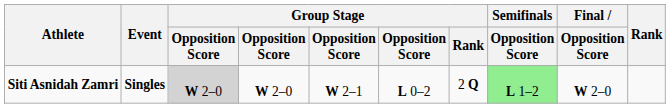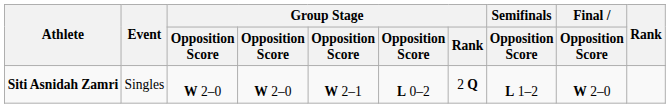(145, 84) bold -> (144, 84) normal
(203, 92) lightgrey background -> (203, 92) no background
(522, 92) lightgreen background -> (522, 92) no background
